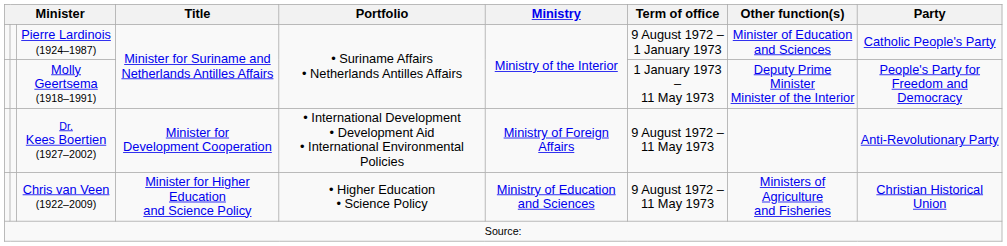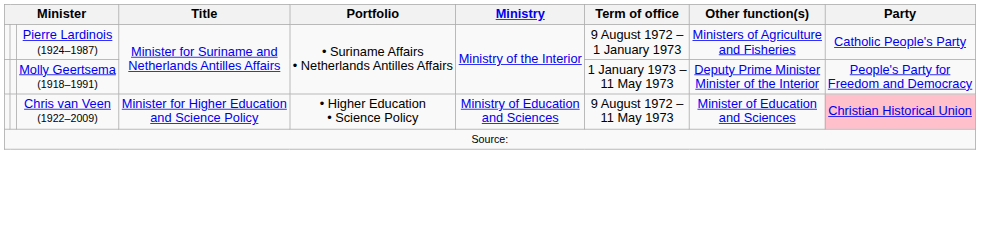(793, 42) Minister of Education and Sciences -> (757, 42) Ministers of Agriculture and Fisheries
- row: (66, 141)
(793, 196) Ministers of Agriculture and Fisheries -> (757, 111) Minister of Education and Sciences
(930, 196) no background -> (900, 111) pink background
